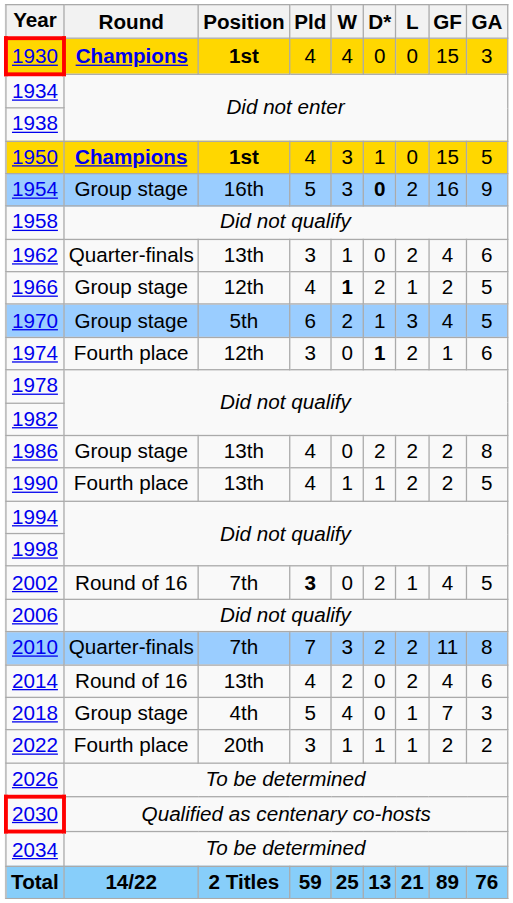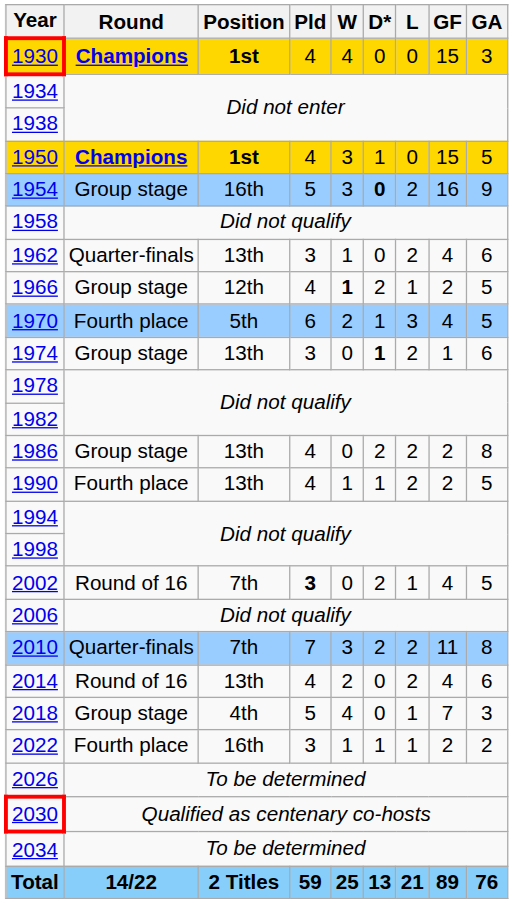(131, 320) Group stage -> (131, 320) Fourth place
(131, 353) Fourth place -> (131, 353) Group stage
(244, 353) 12th -> (244, 353) 13th
(244, 746) 20th -> (244, 746) 16th
